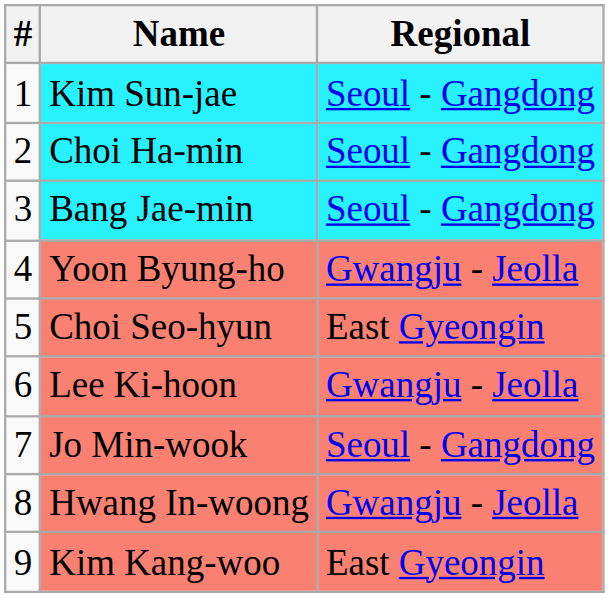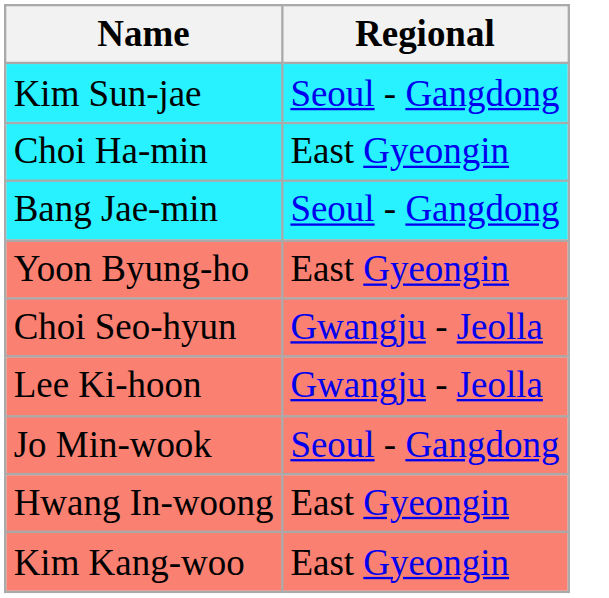- column: (23, 33)
(460, 151) Seoul - Gangdong -> (400, 151) East Gyeongin
(452, 268) Gwangju - Jeolla -> (400, 268) East Gyeongin
(435, 326) East Gyeongin -> (417, 326) Gwangju - Jeolla
(452, 502) Gwangju - Jeolla -> (400, 502) East Gyeongin
